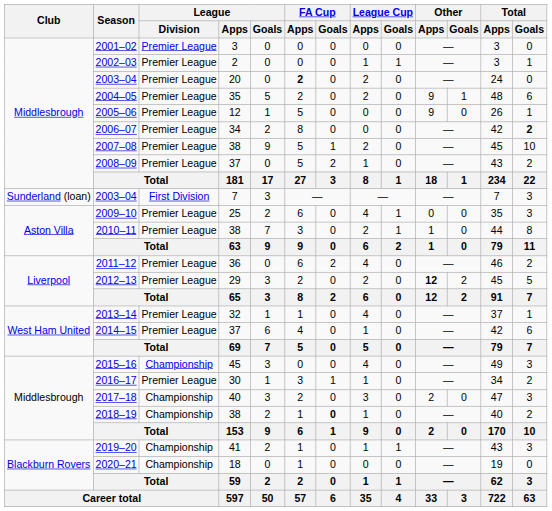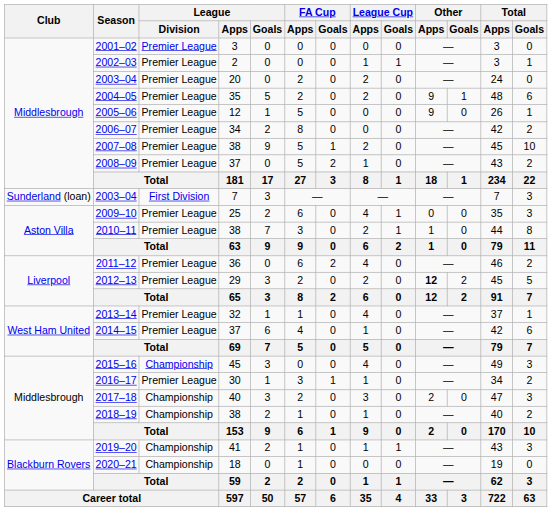(300, 79) bold -> (300, 79) normal
(529, 130) bold -> (529, 130) normal
(333, 414) bold -> (333, 414) normal
